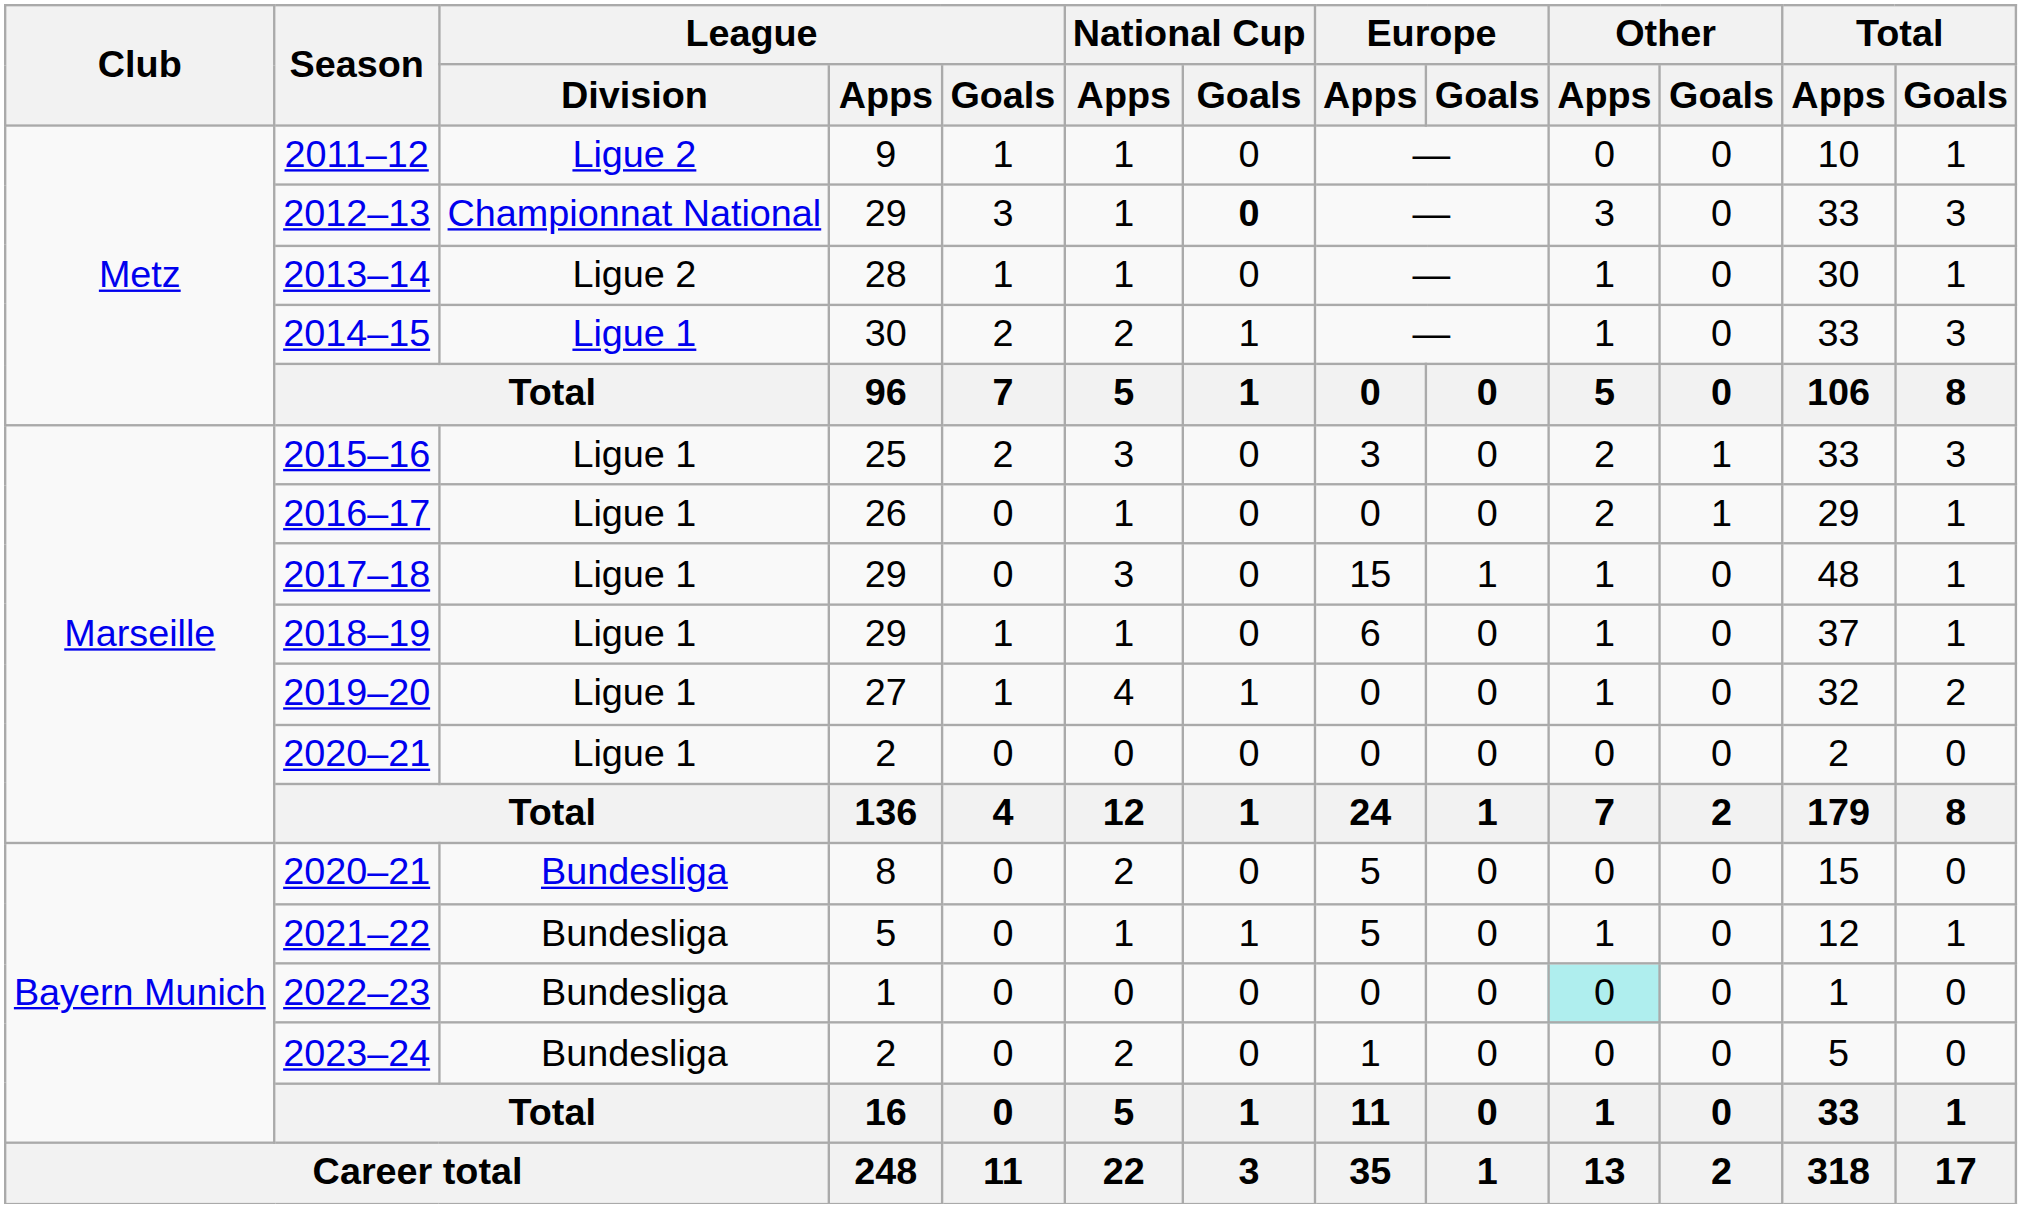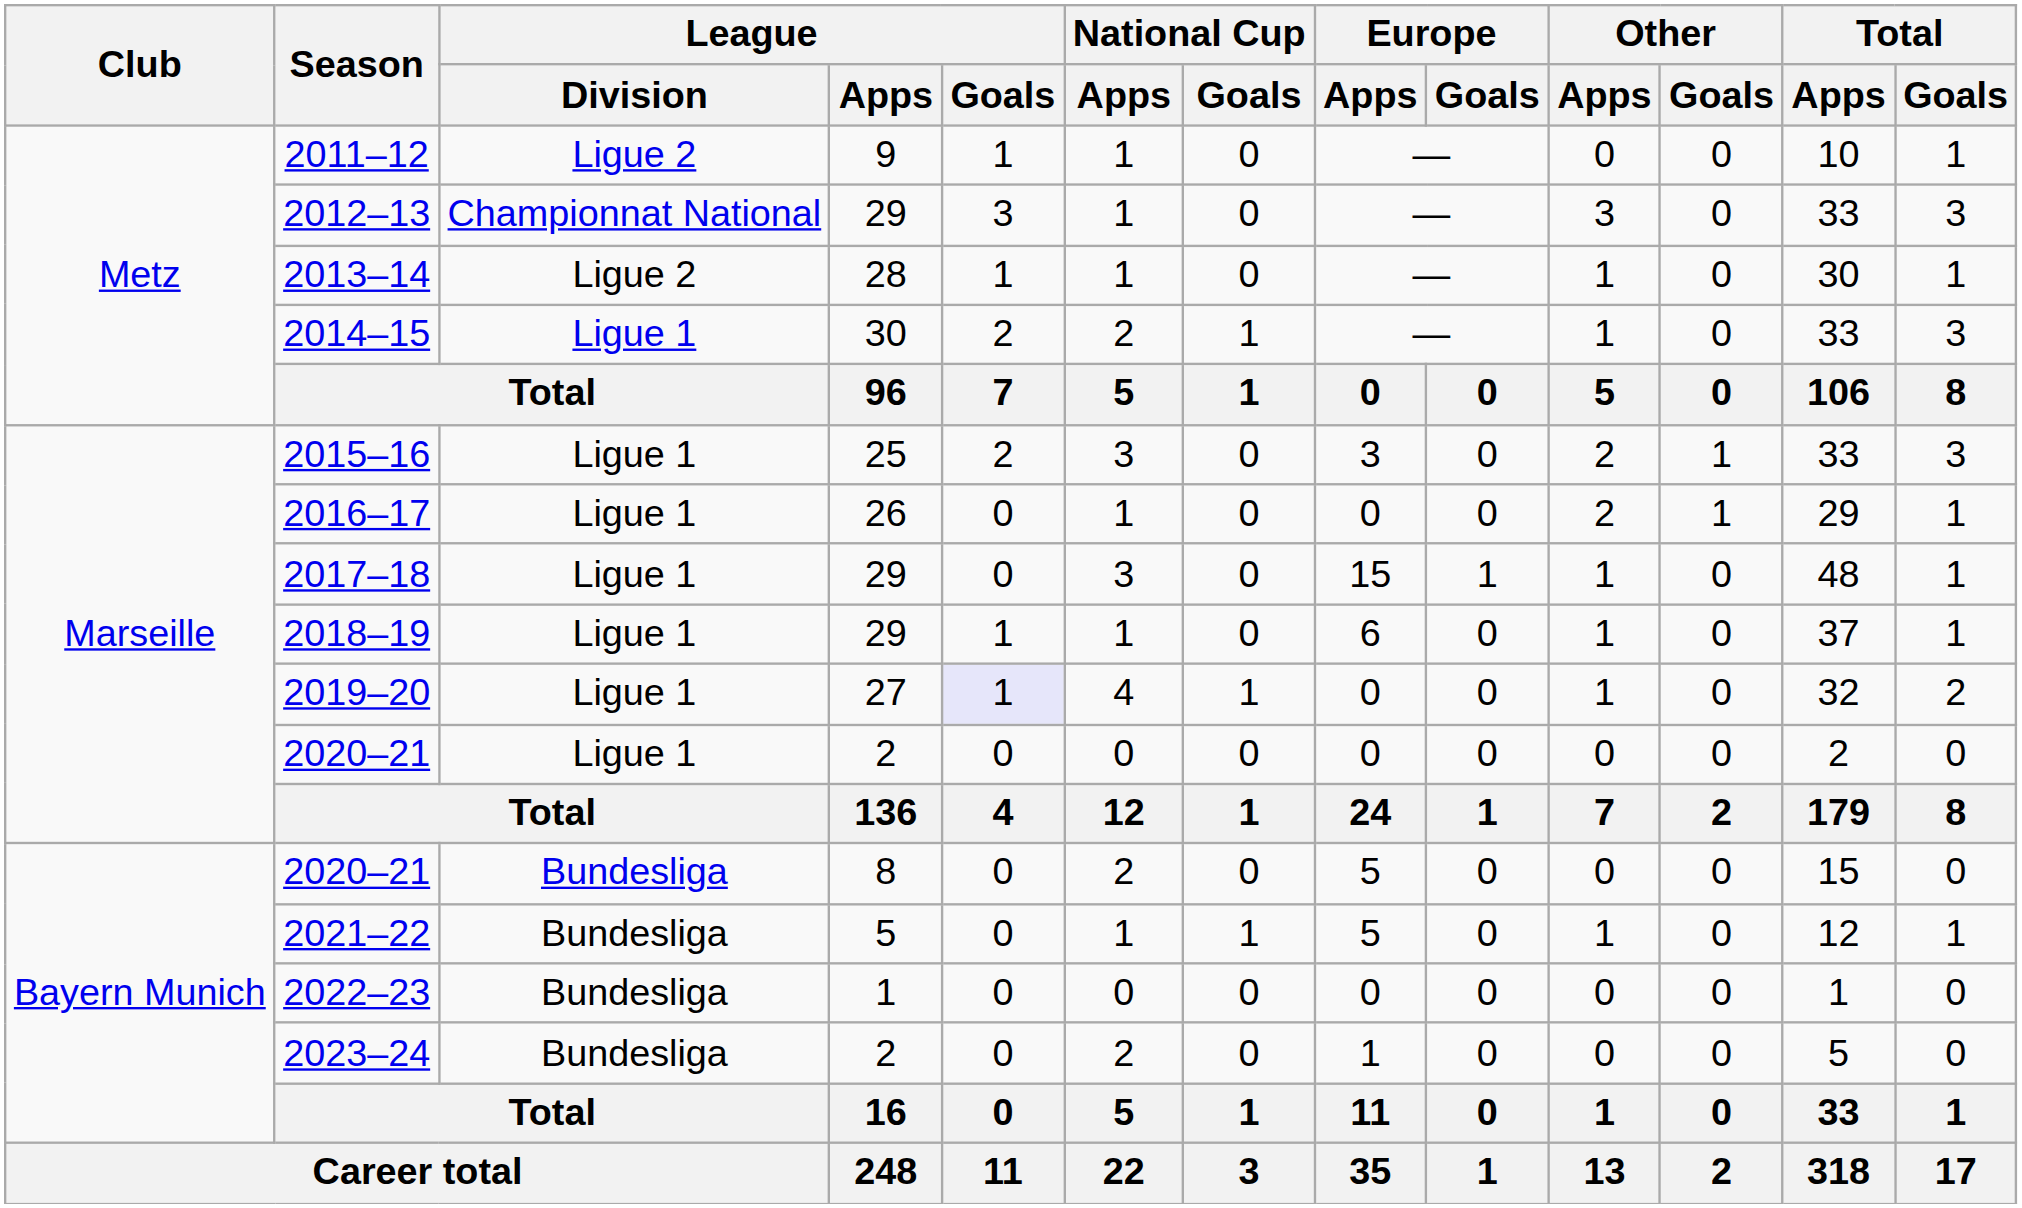(1249, 214) bold -> (1249, 214) normal
(1003, 693) no background -> (1003, 693) lavender background
(1604, 992) paleturquoise background -> (1604, 992) no background
